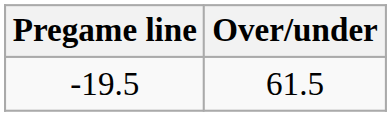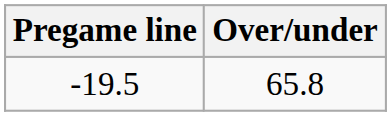(295, 83) 61.5 -> (295, 83) 65.8
